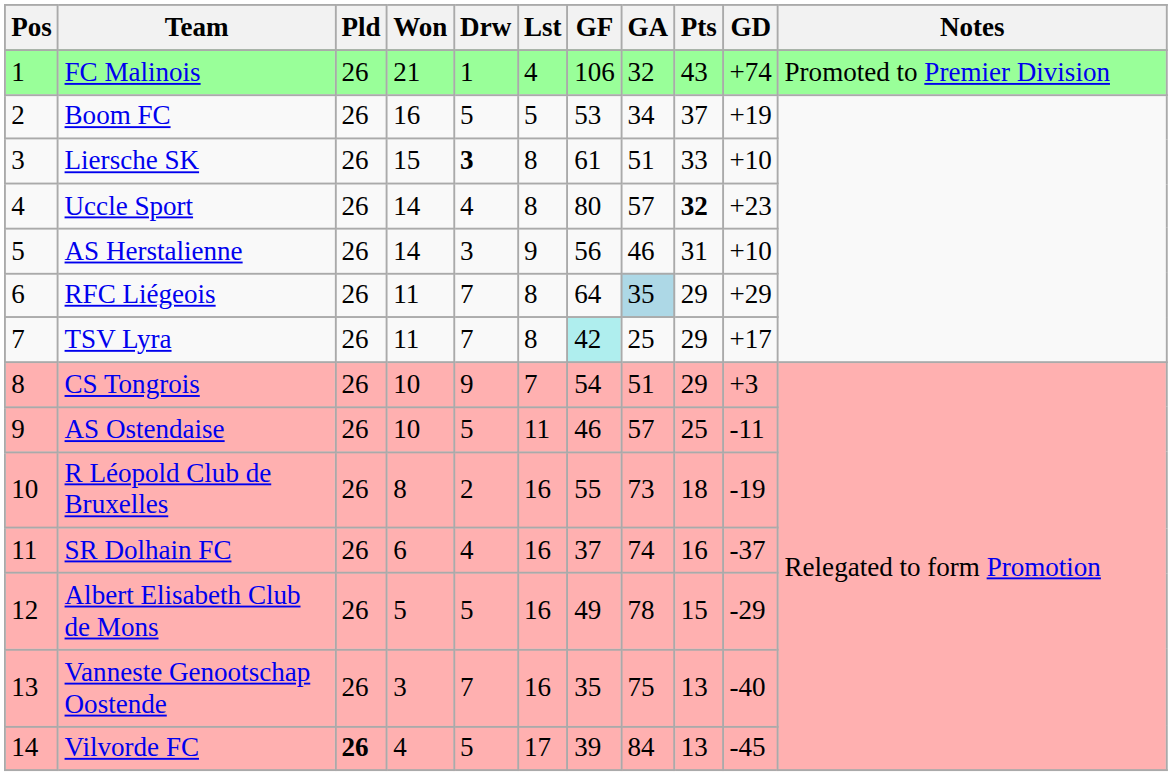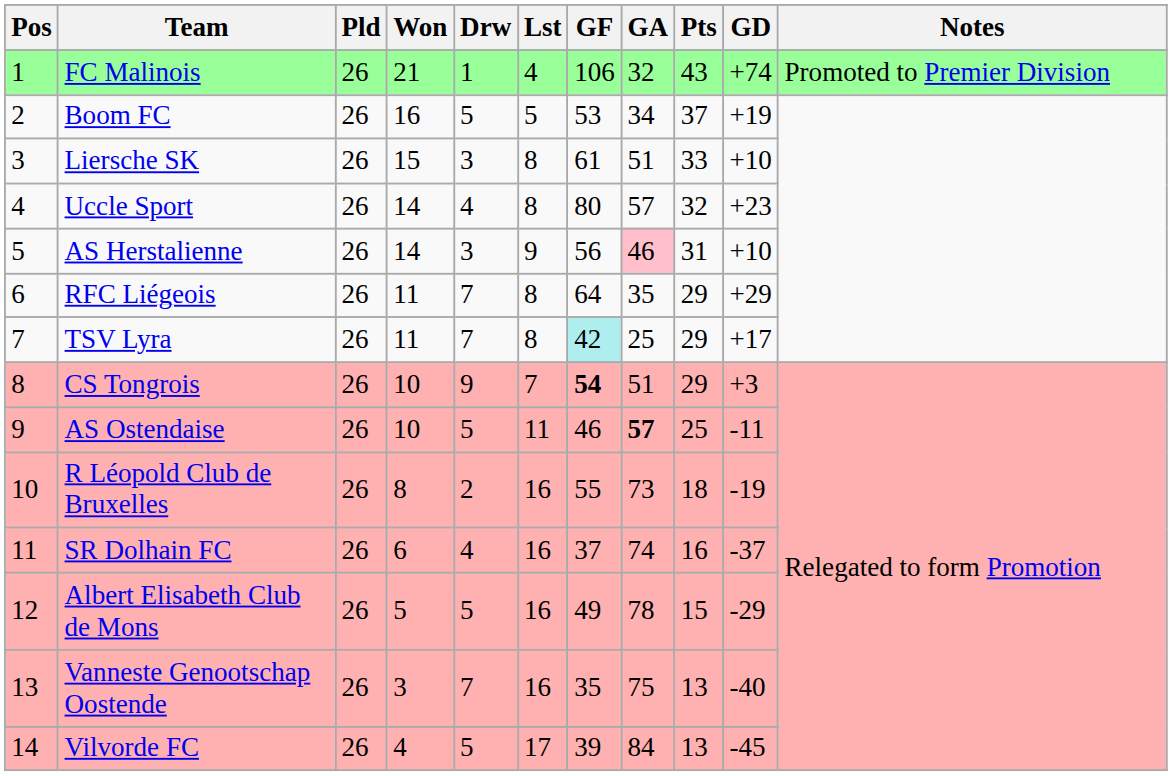(467, 161) bold -> (467, 161) normal
(694, 205) bold -> (694, 205) normal
(641, 250) no background -> (641, 250) pink background
(641, 295) lightblue background -> (641, 295) no background
(588, 384) normal -> (588, 384) bold
(641, 429) normal -> (641, 429) bold
(355, 748) bold -> (355, 748) normal
